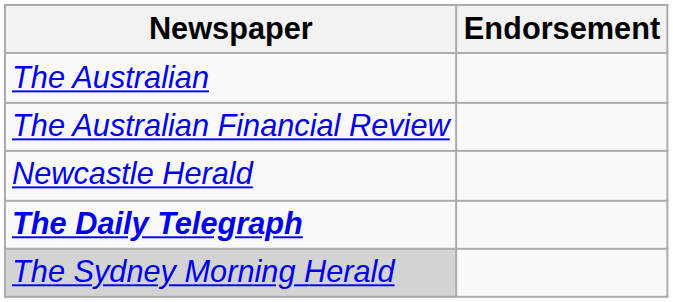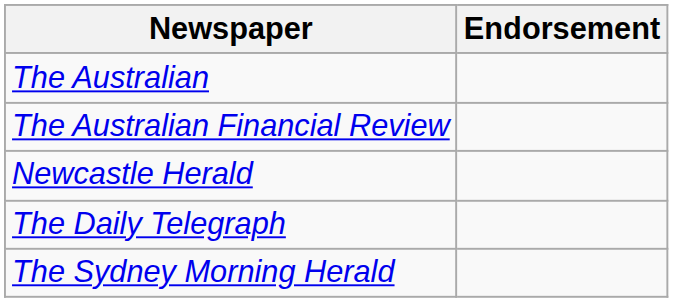(157, 223) bold -> (149, 223) normal
(203, 272) lightgrey background -> (203, 272) no background
